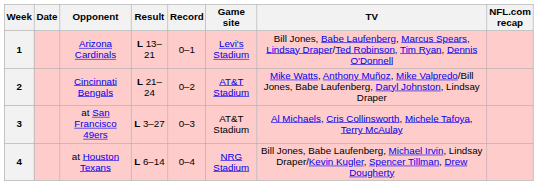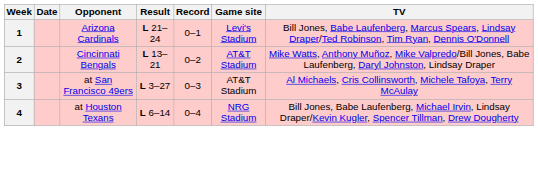- column: (510, 17)
(149, 49) L 13–21 -> (155, 33) L 21–24
(149, 87) L 21–24 -> (155, 59) L 13–21
